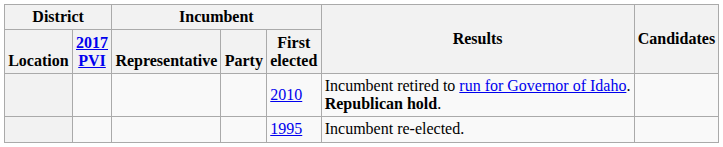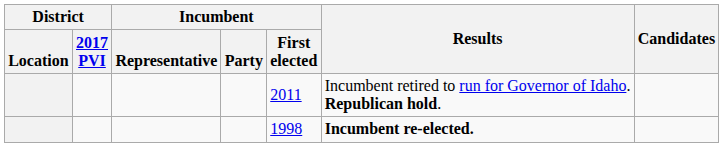(286, 94) 2010 -> (286, 94) 2011
(286, 129) 1995 -> (286, 129) 1998
(394, 129) normal -> (399, 129) bold
